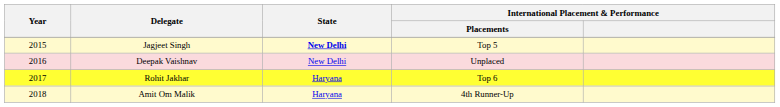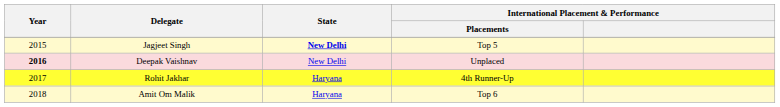(38, 62) normal -> (38, 62) bold
(487, 78) Top 6 -> (487, 78) 4th Runner-Up
(487, 94) 4th Runner-Up -> (487, 94) Top 6
